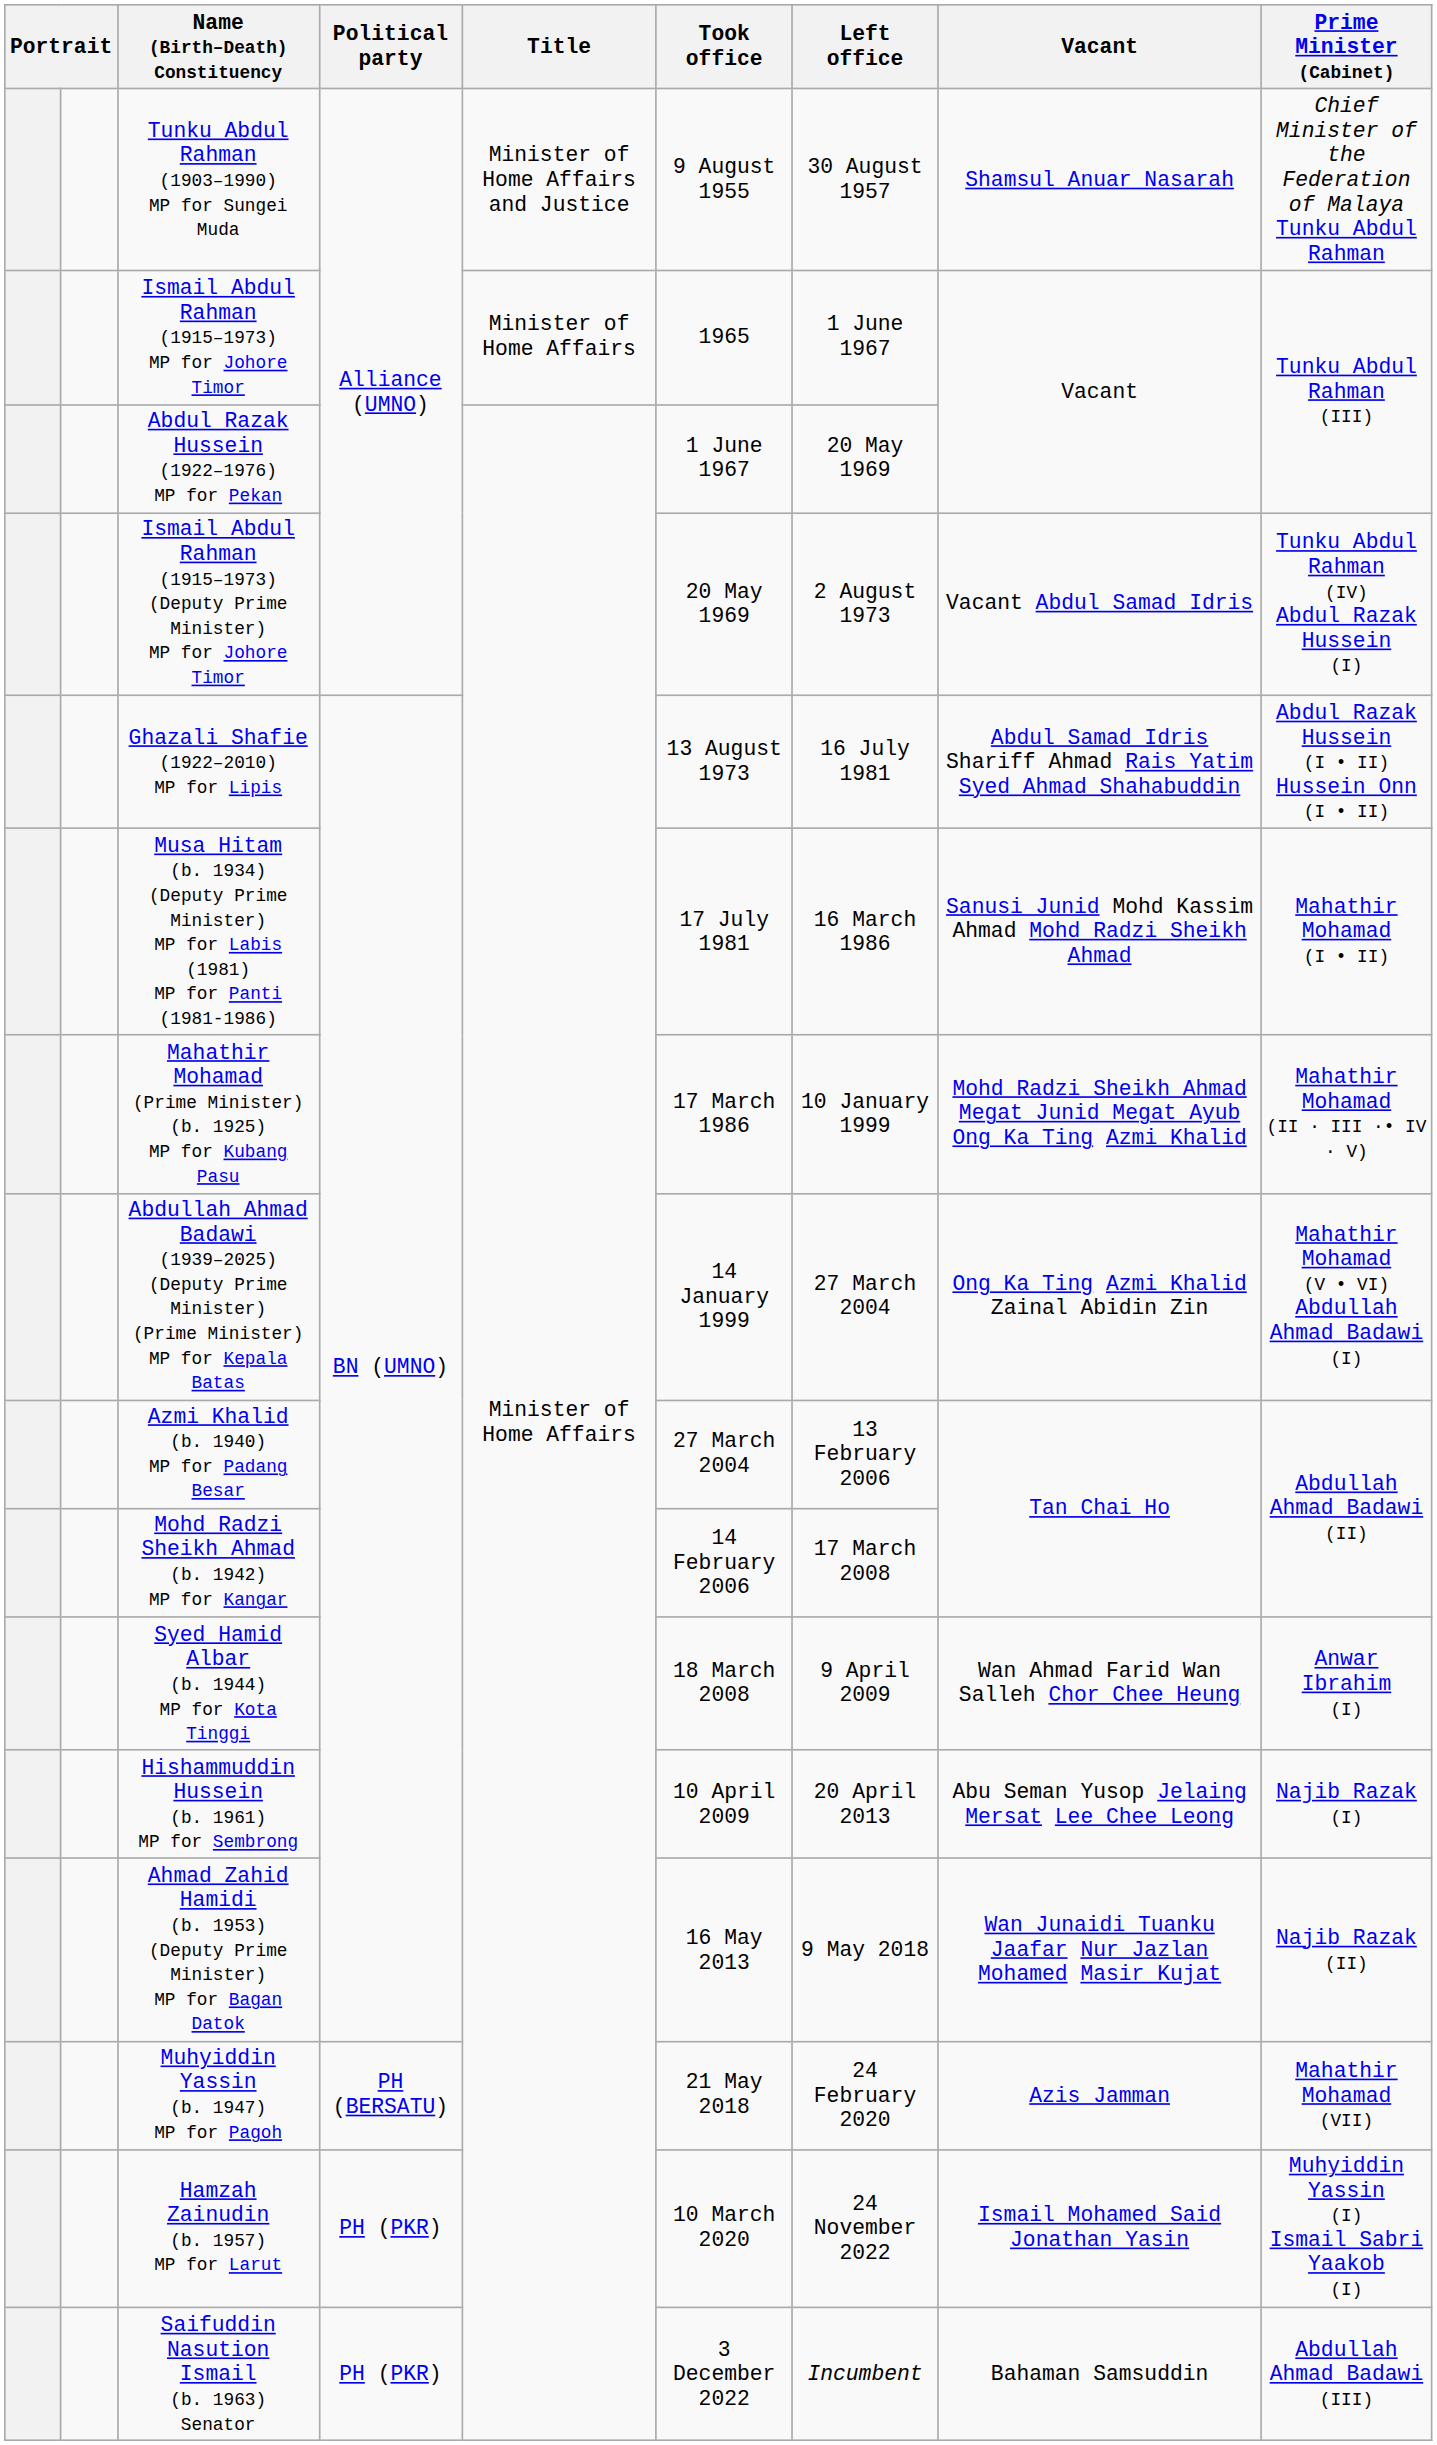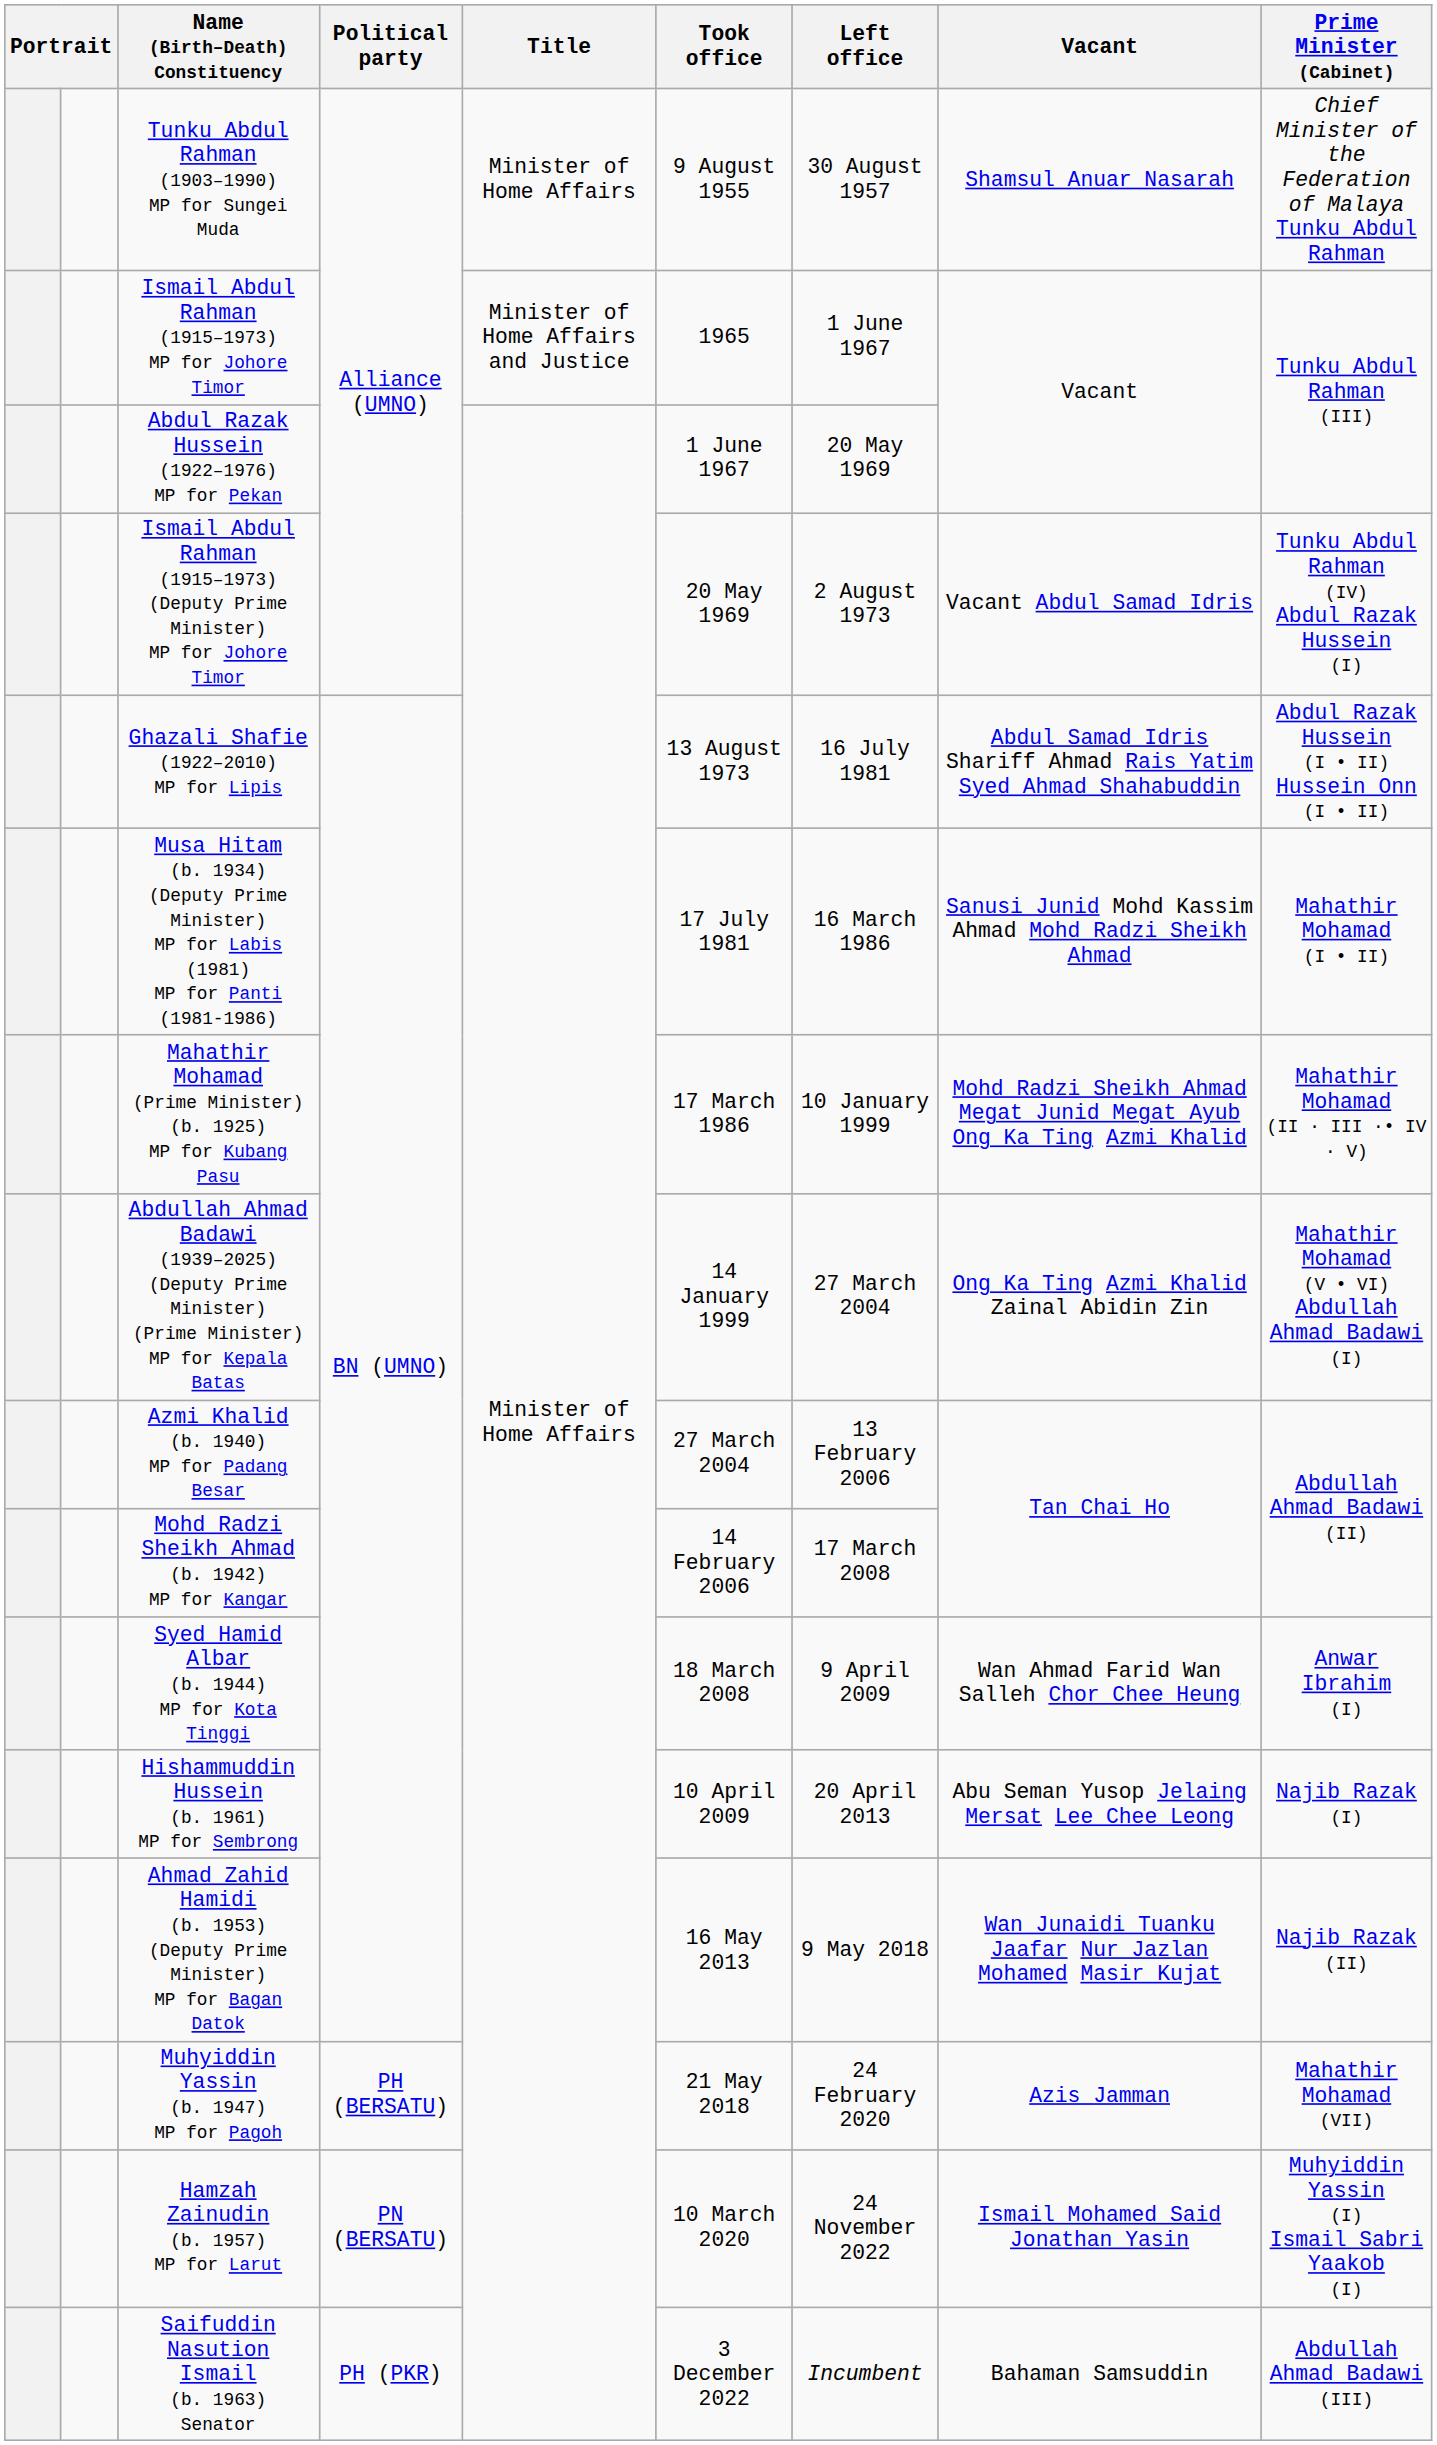(559, 180) Minister of Home Affairs and Justice -> (559, 180) Minister of Home Affairs
(559, 338) Minister of Home Affairs -> (559, 338) Minister of Home Affairs and Justice
(390, 2229) PH (PKR) -> (390, 2229) PN (BERSATU)
